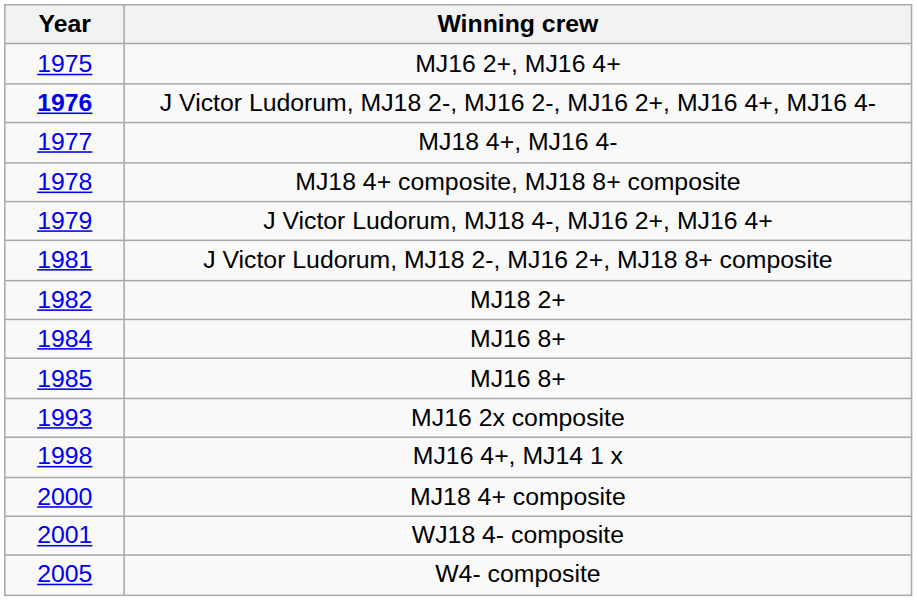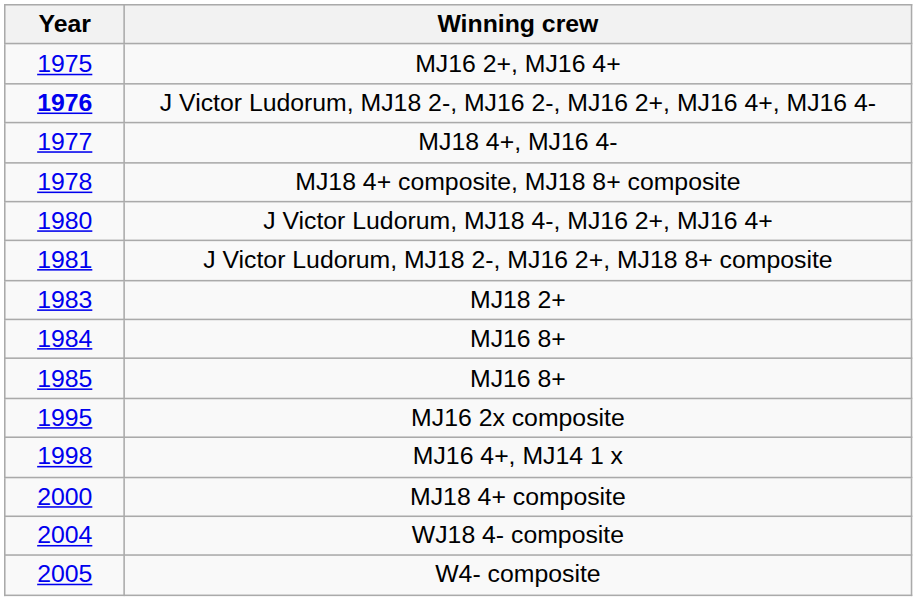(65, 220) 1979 -> (65, 220) 1980
(65, 299) 1982 -> (65, 299) 1983
(65, 417) 1993 -> (65, 417) 1995
(65, 535) 2001 -> (65, 535) 2004
